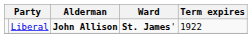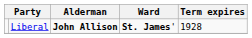(191, 26) 1922 -> (191, 26) 1928
